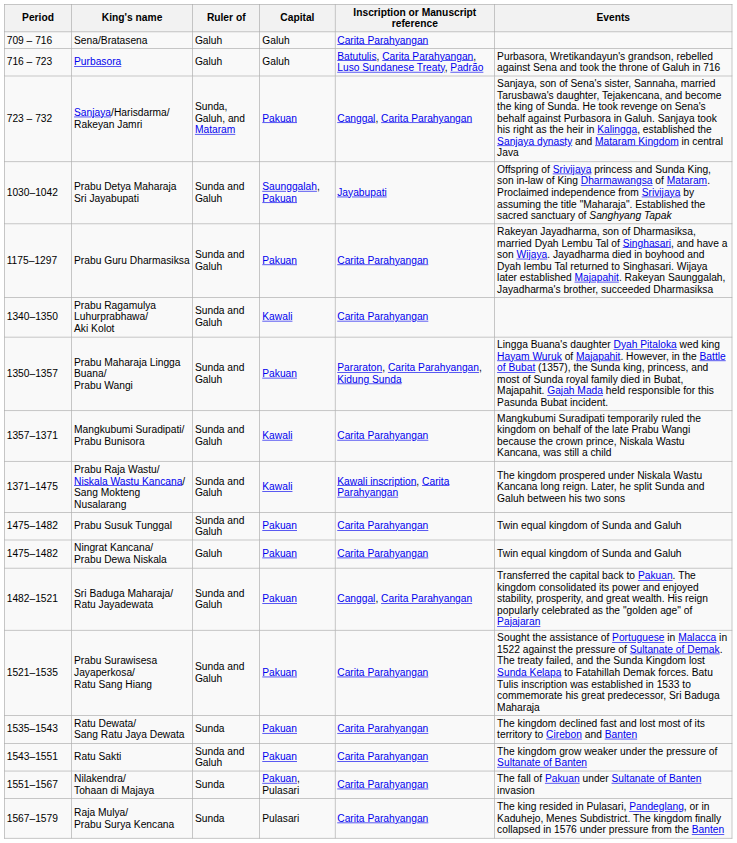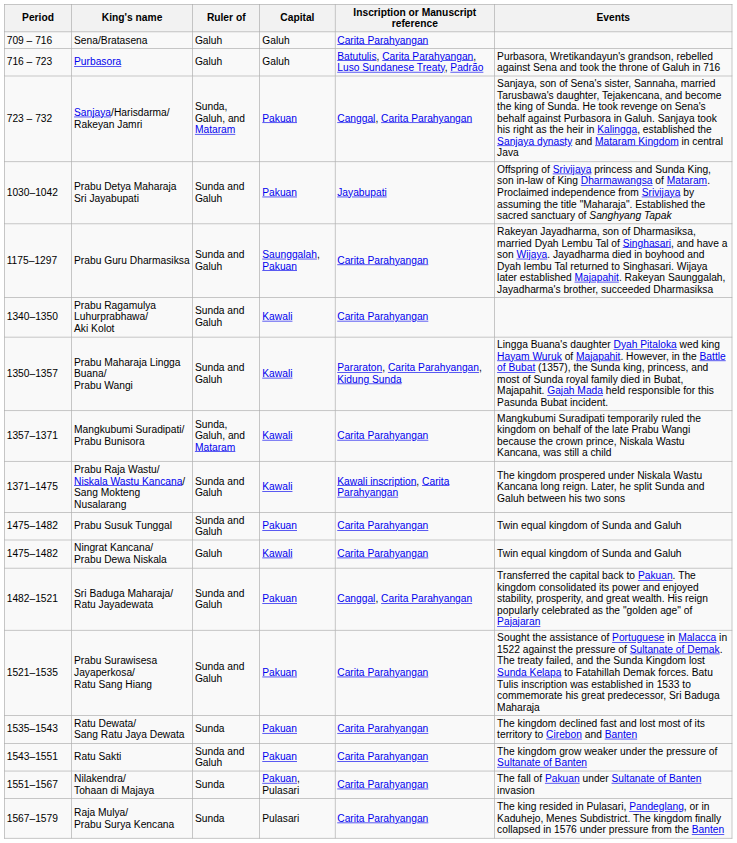(291, 192) Saunggalah, Pakuan -> (280, 192) Pakuan
(280, 260) Pakuan -> (291, 260) Saunggalah, Pakuan
(280, 373) Pakuan -> (277, 373) Kawali
(220, 436) Sunda and Galuh -> (220, 436) Sunda, Galuh, and Mataram
(280, 554) Pakuan -> (277, 554) Kawali
